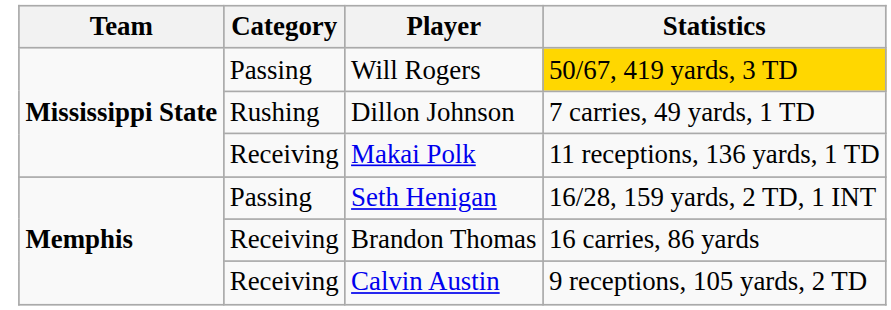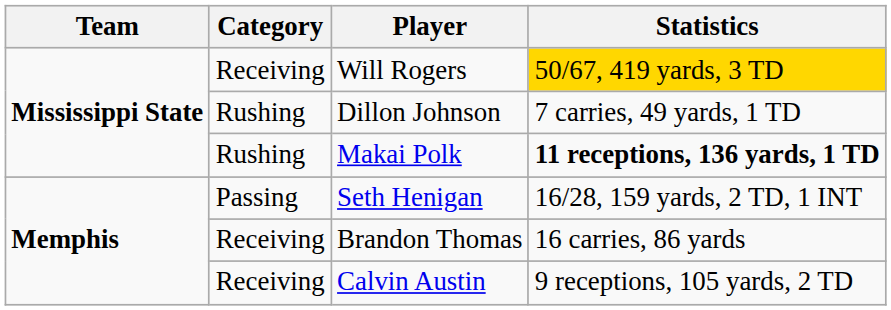(271, 69) Passing -> (270, 69) Receiving
(284, 154) Receiving -> (260, 154) Rushing
(714, 154) normal -> (707, 154) bold
